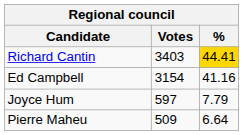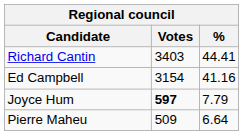(219, 57) gold background -> (219, 57) no background
(166, 99) normal -> (166, 99) bold
